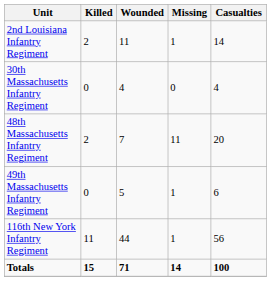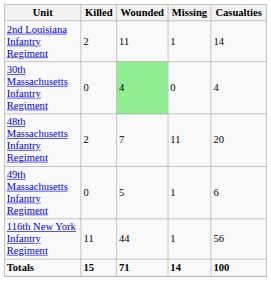(122, 87) no background -> (122, 87) lightgreen background
